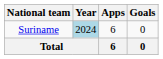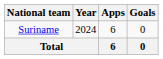(86, 29) lightblue background -> (86, 29) no background
